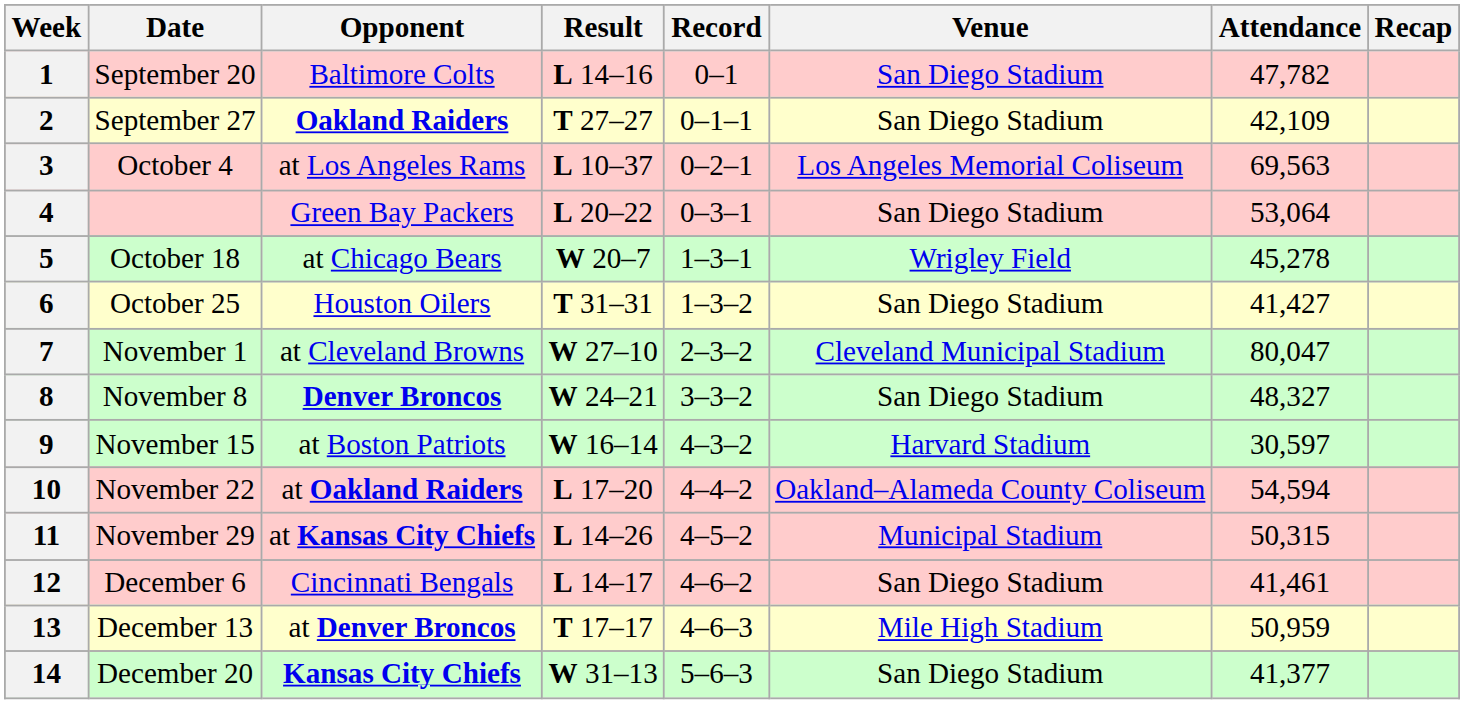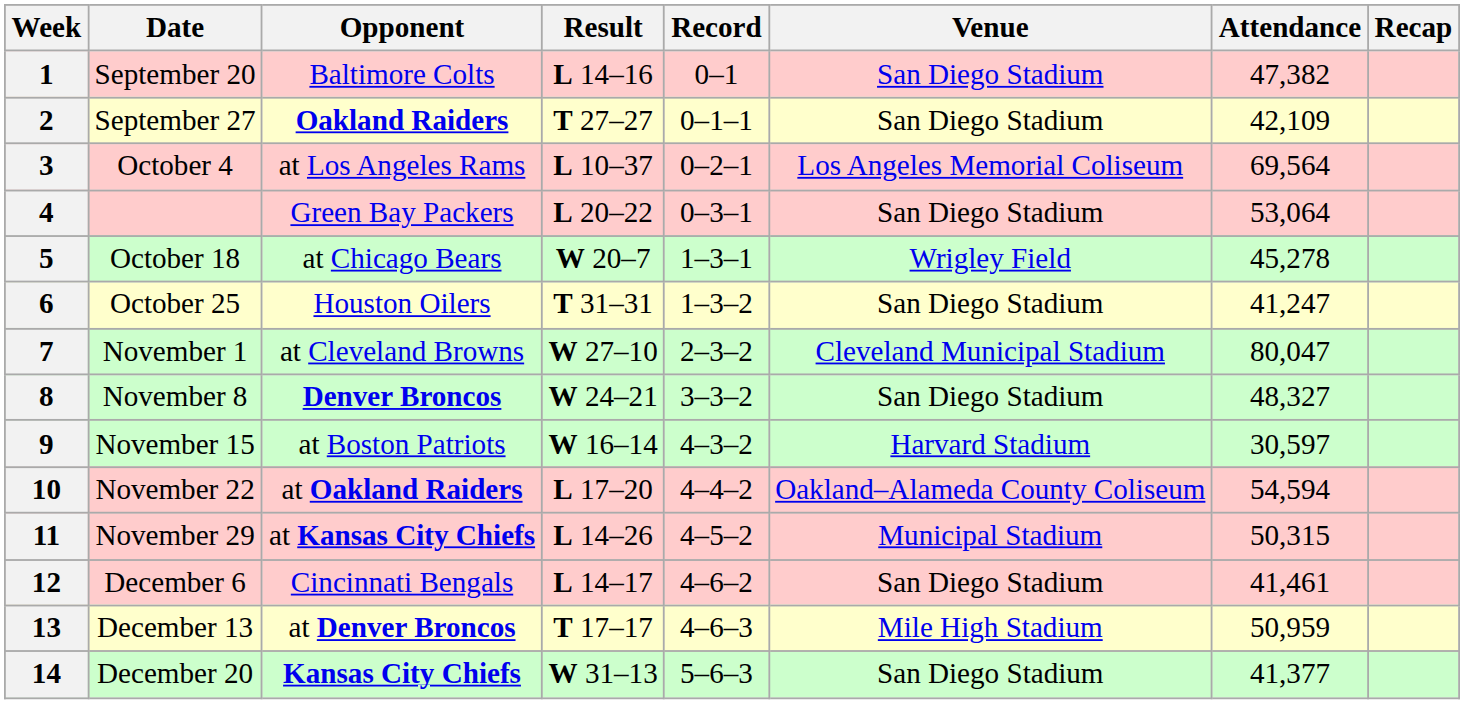(1290, 73) 47,782 -> (1290, 73) 47,382
(1290, 166) 69,563 -> (1290, 166) 69,564
(1290, 304) 41,427 -> (1290, 304) 41,247
